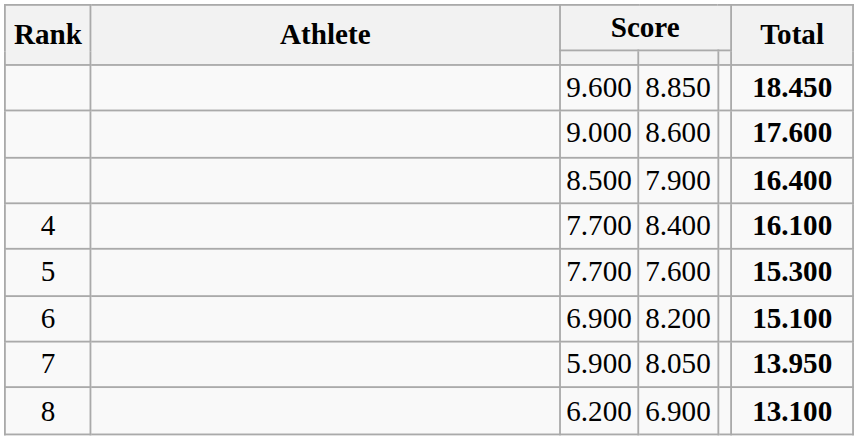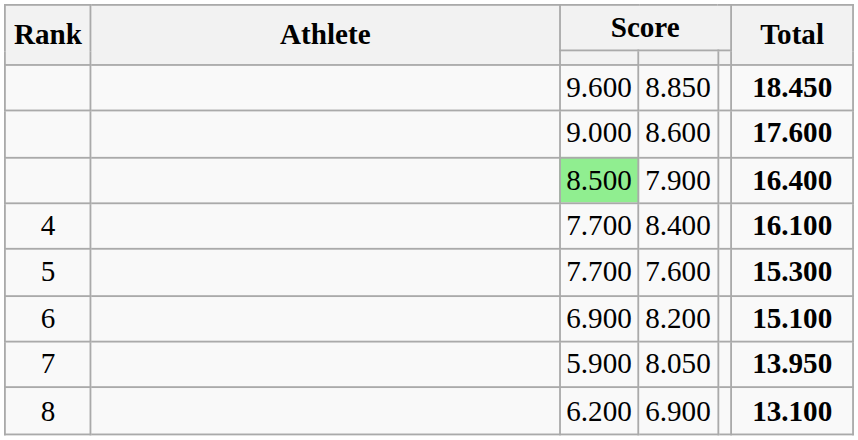(599, 179) no background -> (599, 179) lightgreen background
